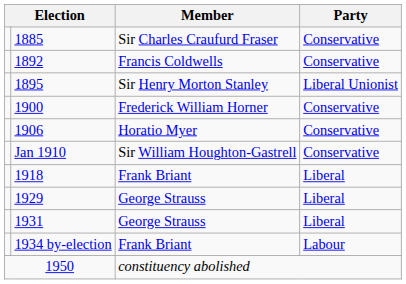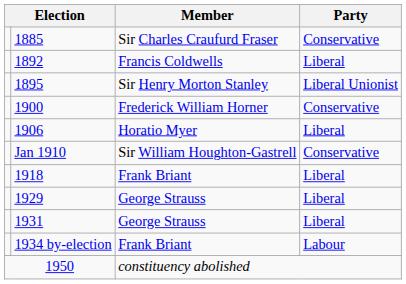(341, 61) Conservative -> (324, 61) Liberal
(341, 130) Conservative -> (324, 130) Liberal
